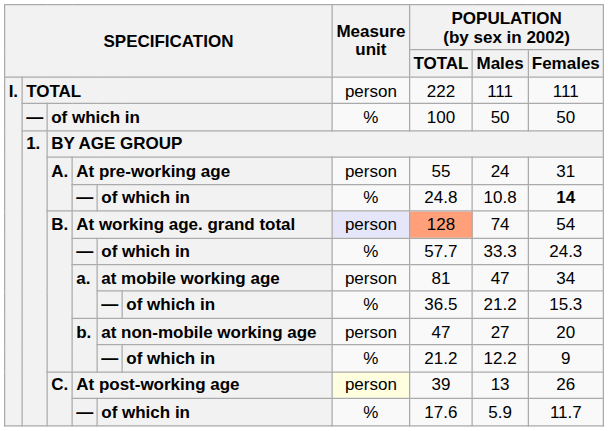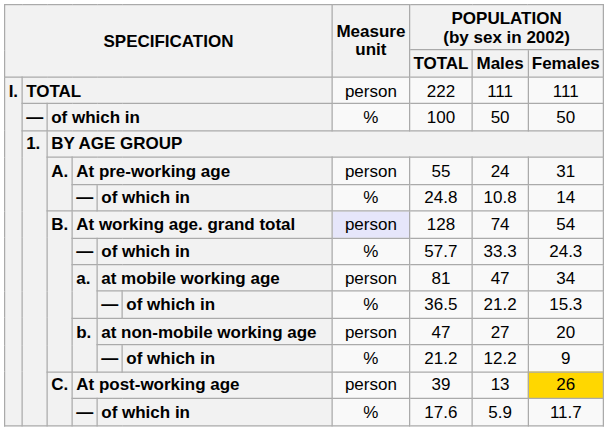(566, 197) bold -> (566, 197) normal
(441, 224) lightsalmon background -> (441, 224) no background
(371, 385) lightyellow background -> (371, 385) no background
(566, 385) no background -> (566, 385) gold background
